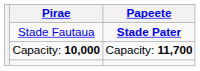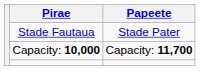(149, 32) bold -> (149, 32) normal
